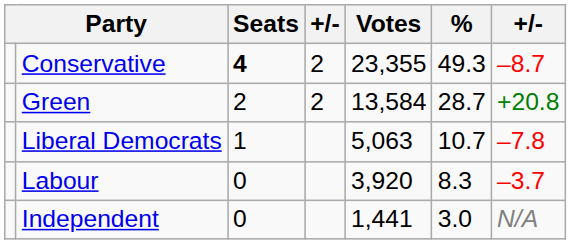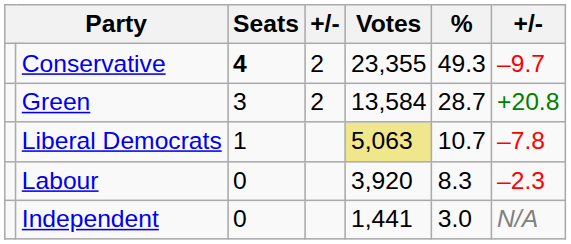(521, 63) –8.7 -> (521, 63) –9.7
(240, 102) 2 -> (240, 102) 3
(382, 141) no background -> (382, 141) khaki background
(521, 180) –3.7 -> (521, 180) –2.3
